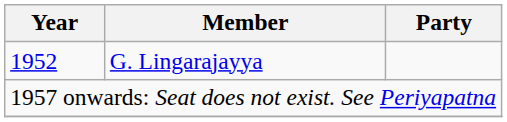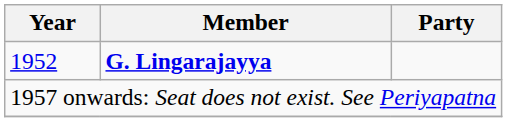(186, 60) normal -> (188, 60) bold
